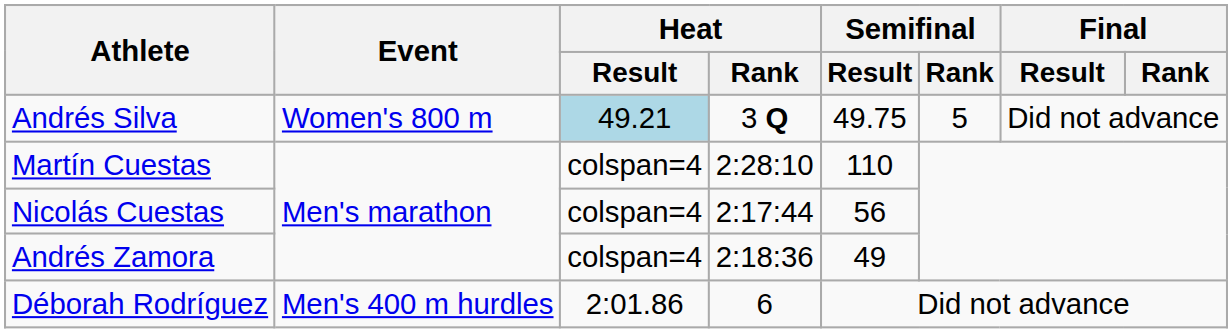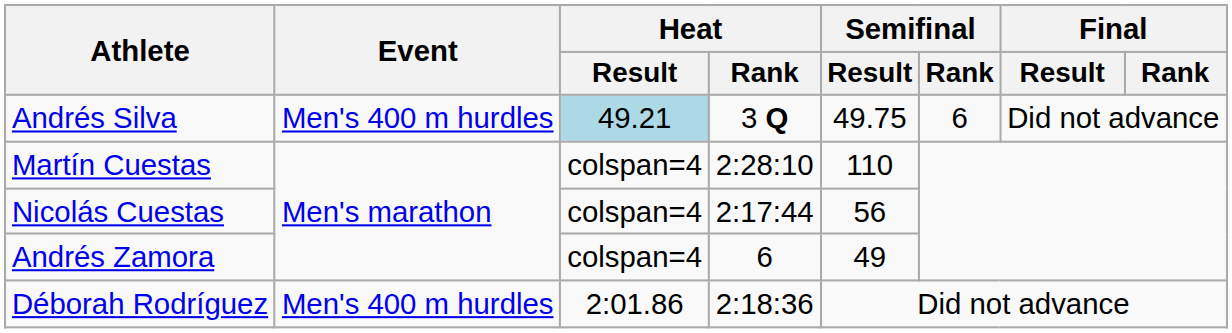(387, 119) Women's 800 m -> (418, 119) Men's 400 m hurdles
(960, 119) 5 -> (960, 119) 6
(765, 258) 2:18:36 -> (765, 258) 6
(765, 304) 6 -> (765, 304) 2:18:36
